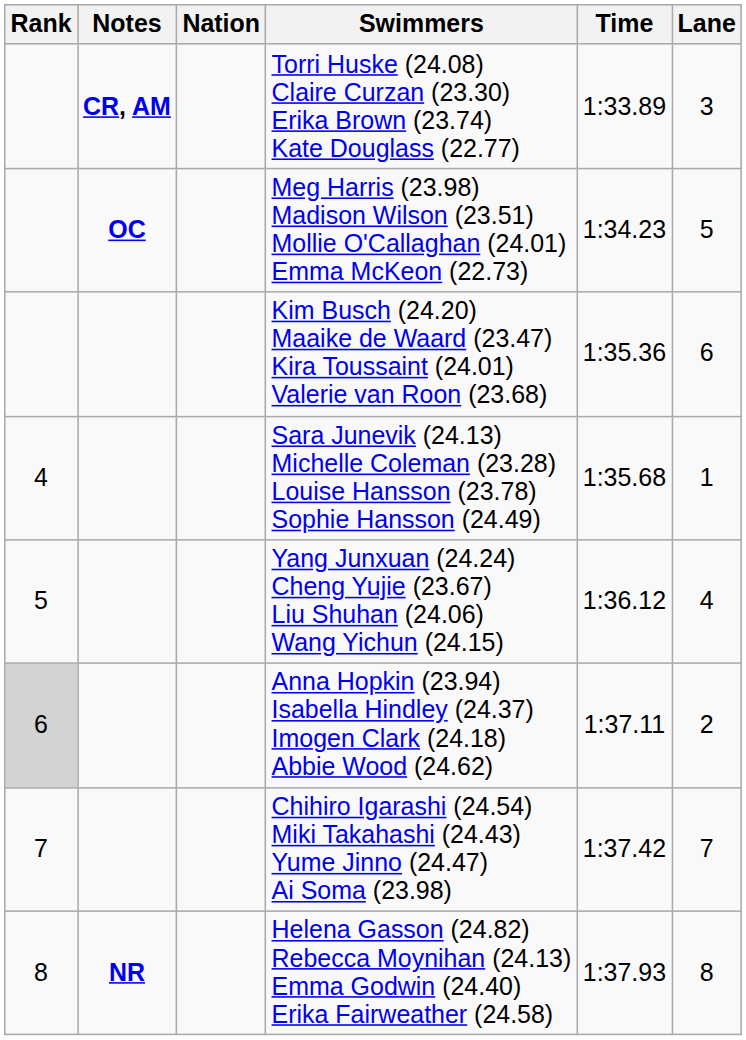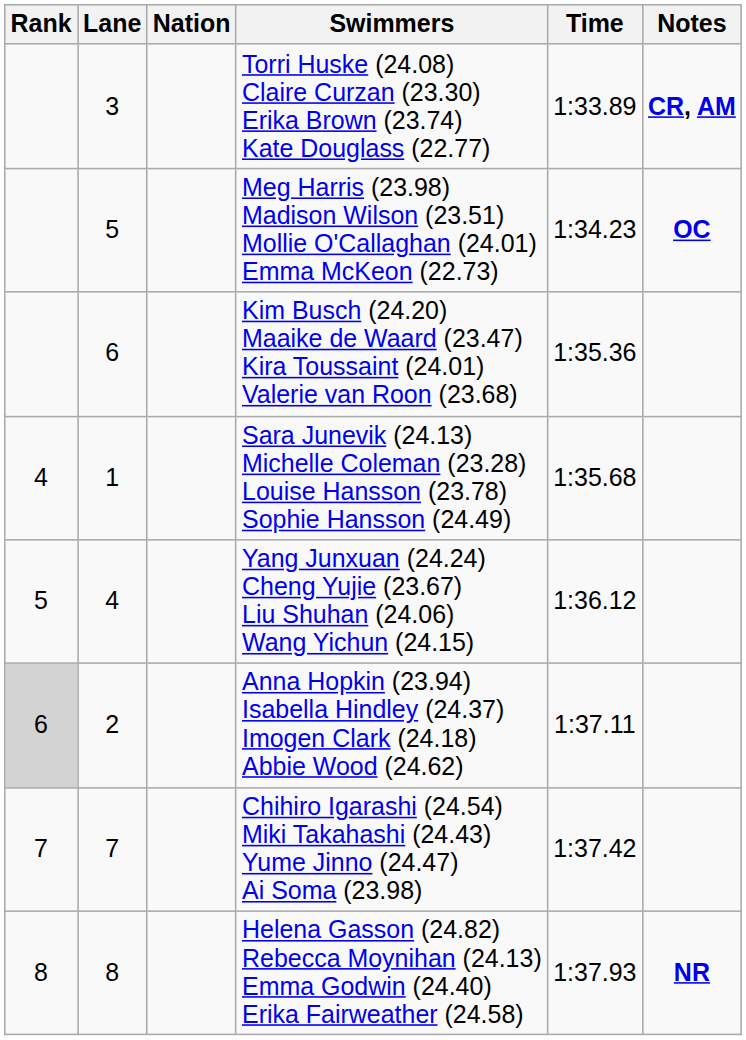columns swapped: (707, 24) <-> (127, 24)
